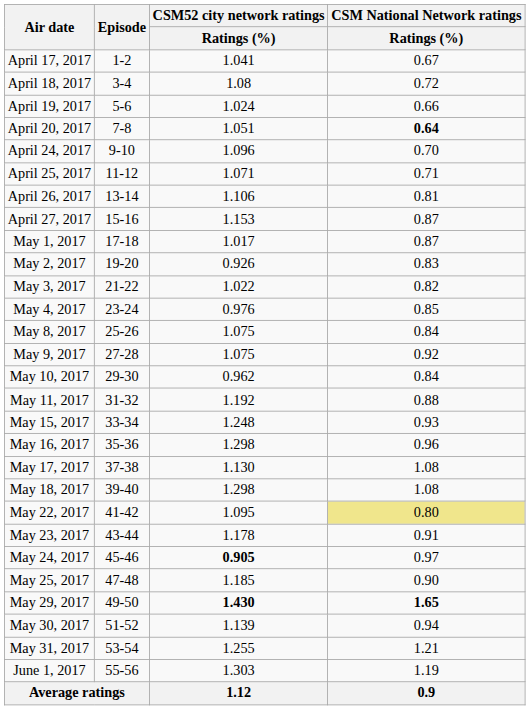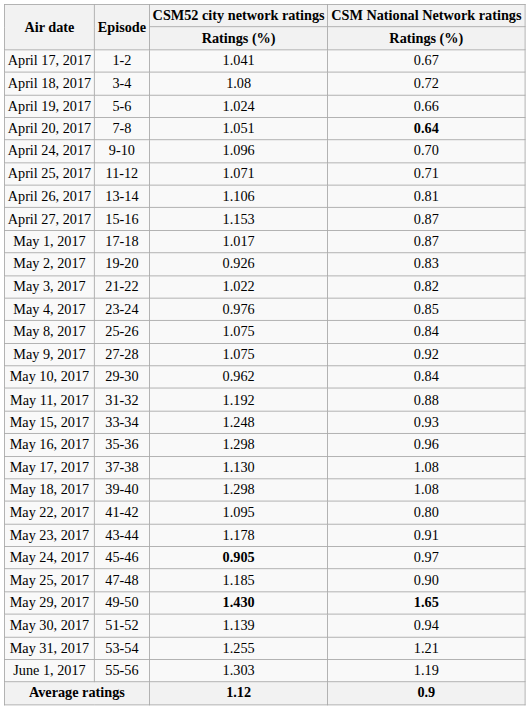(426, 512) khaki background -> (426, 512) no background
